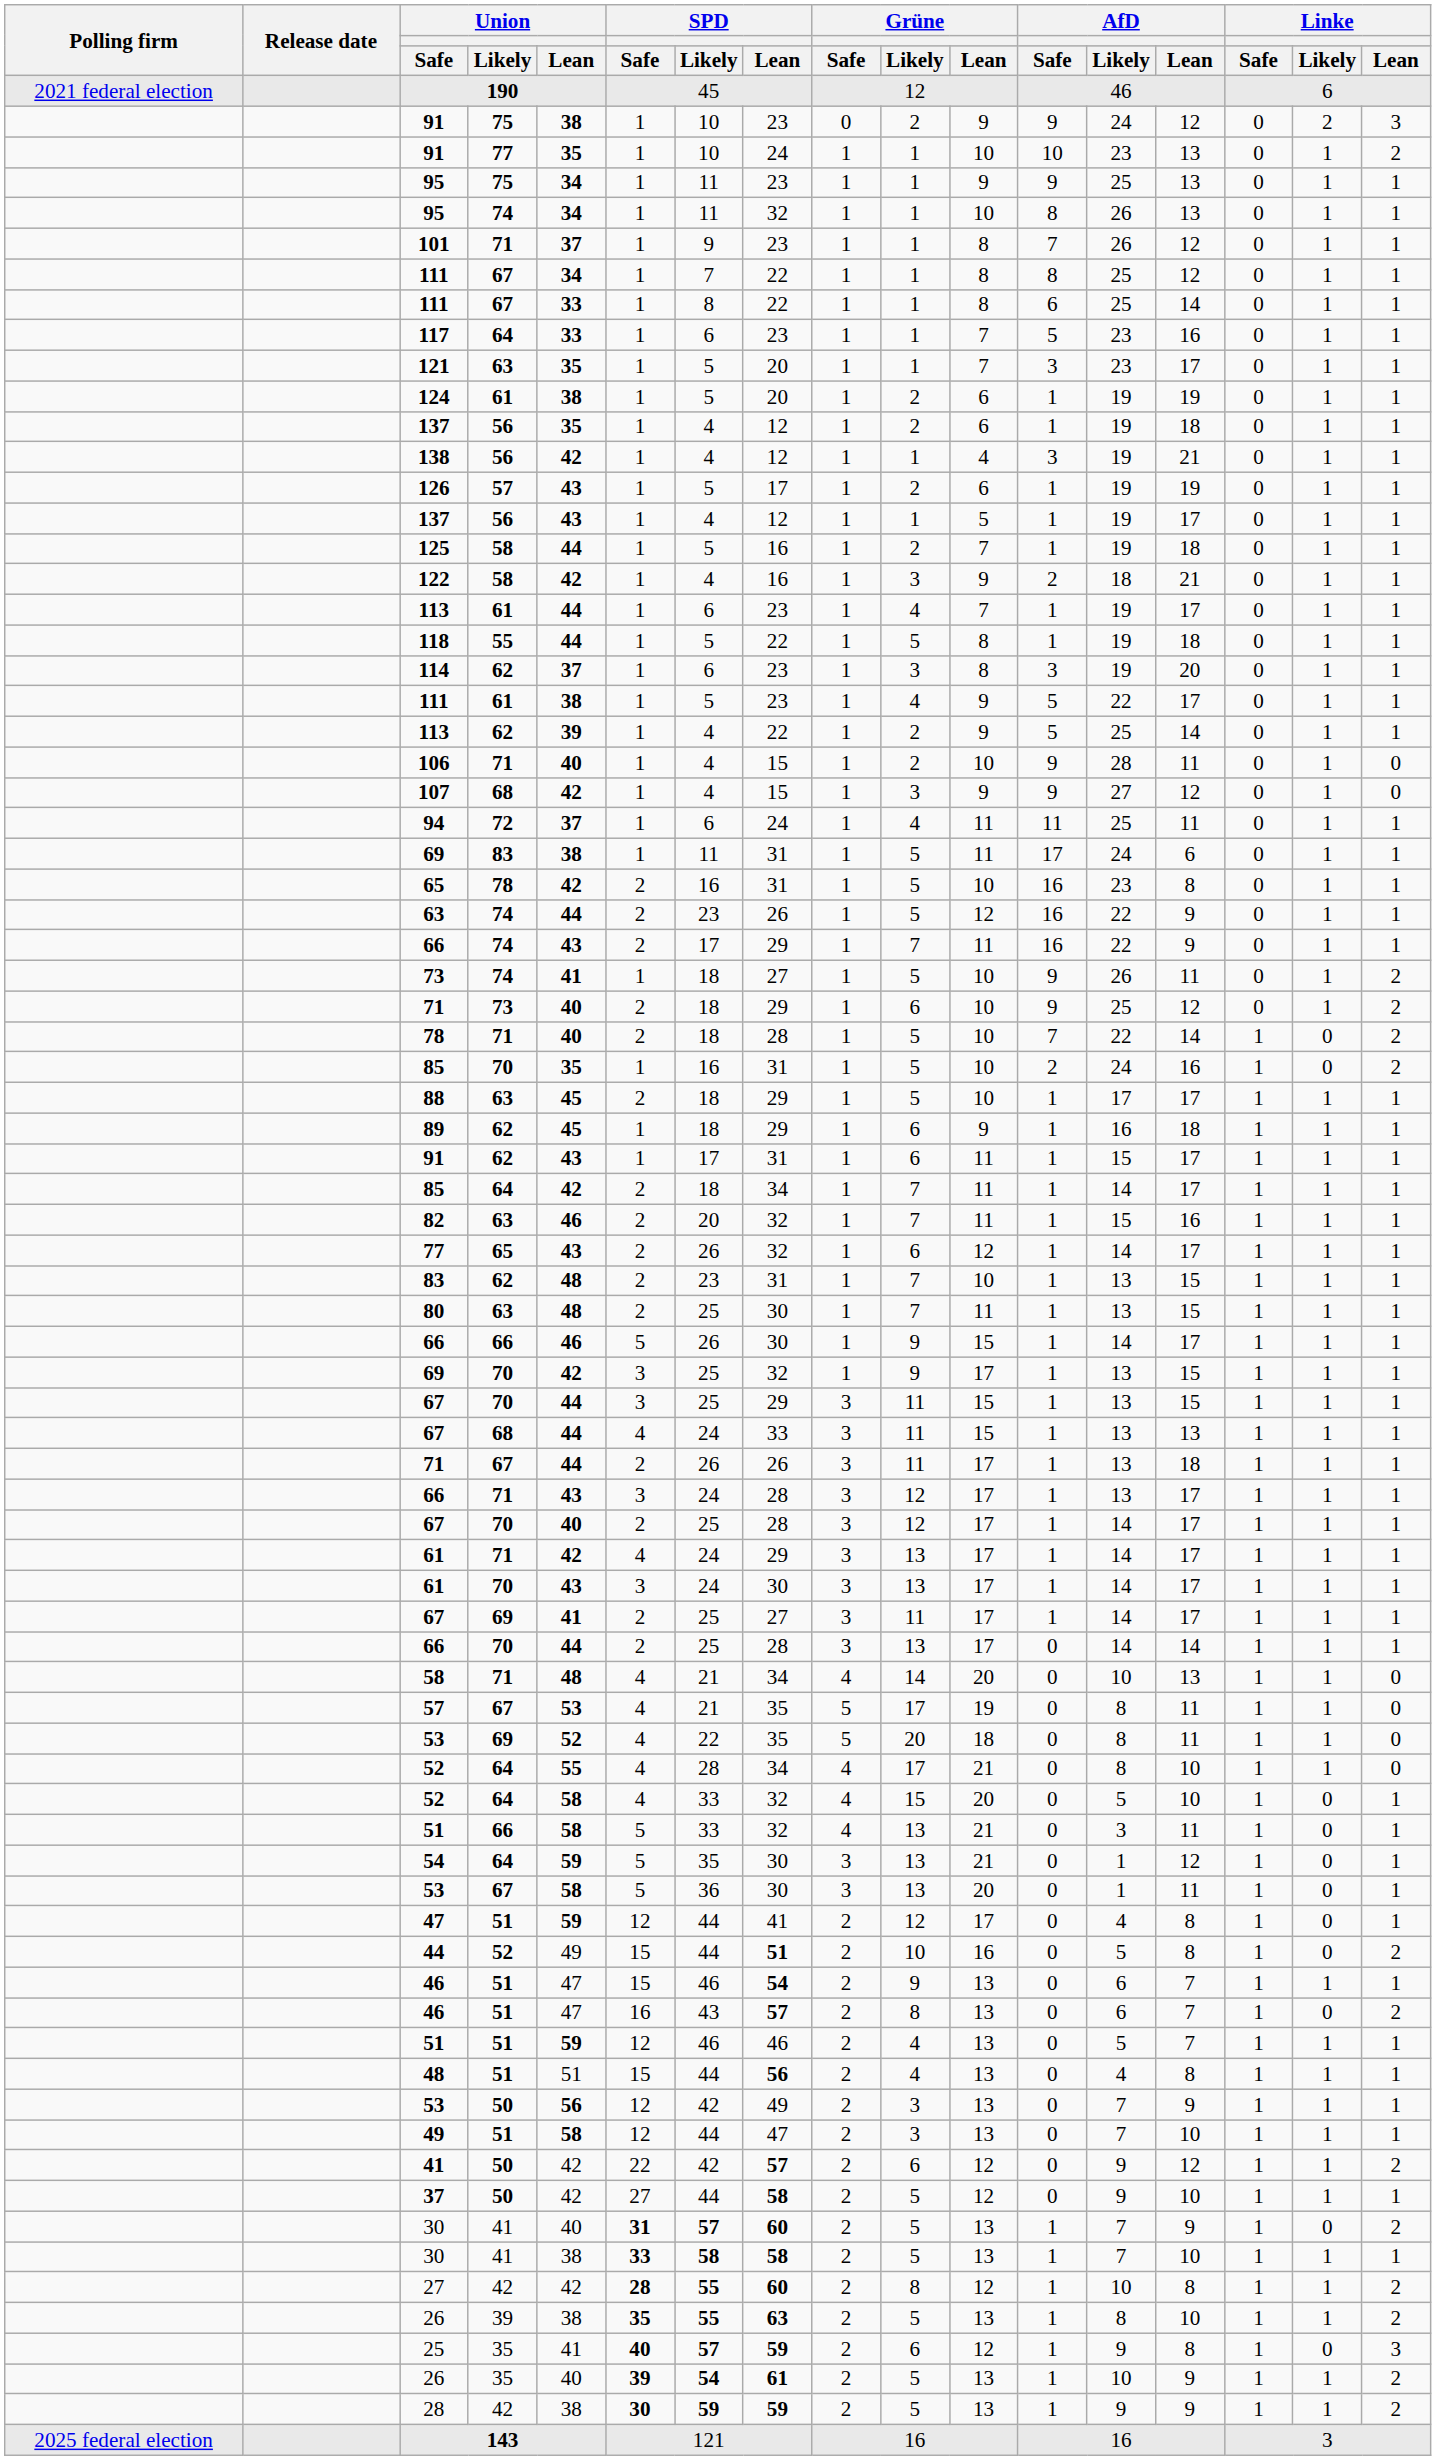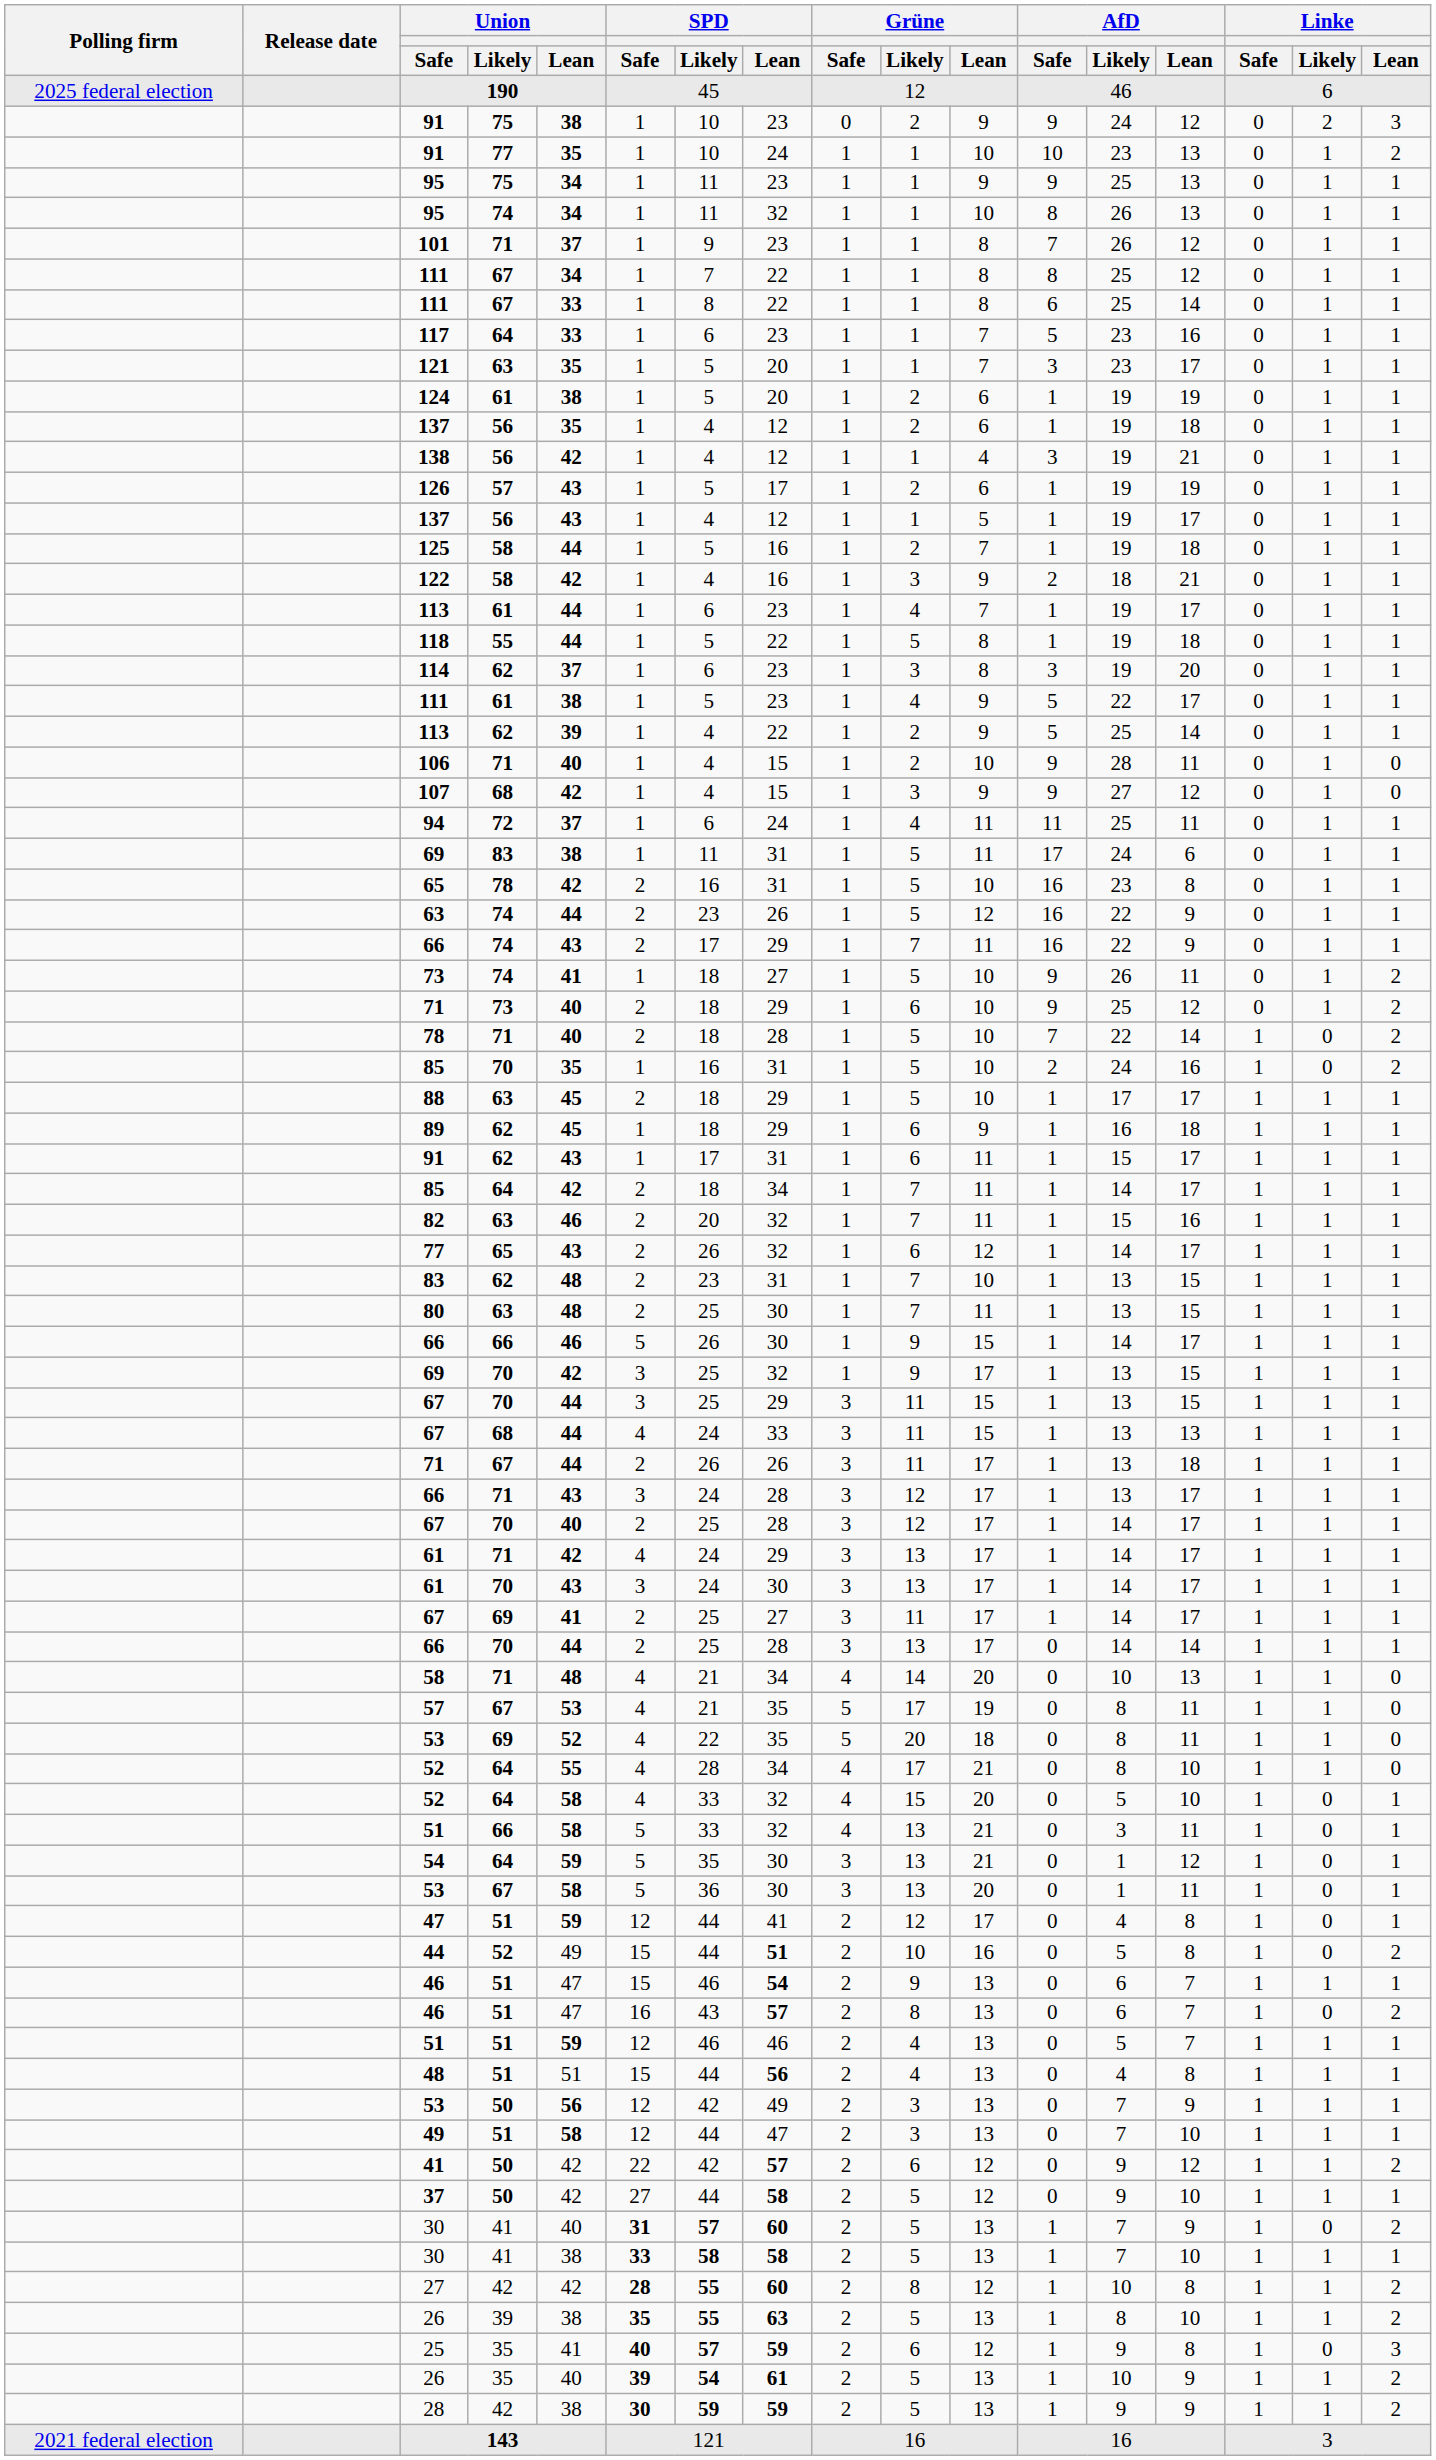(124, 91) 2021 federal election -> (124, 91) 2025 federal election
(124, 2440) 2025 federal election -> (124, 2440) 2021 federal election
